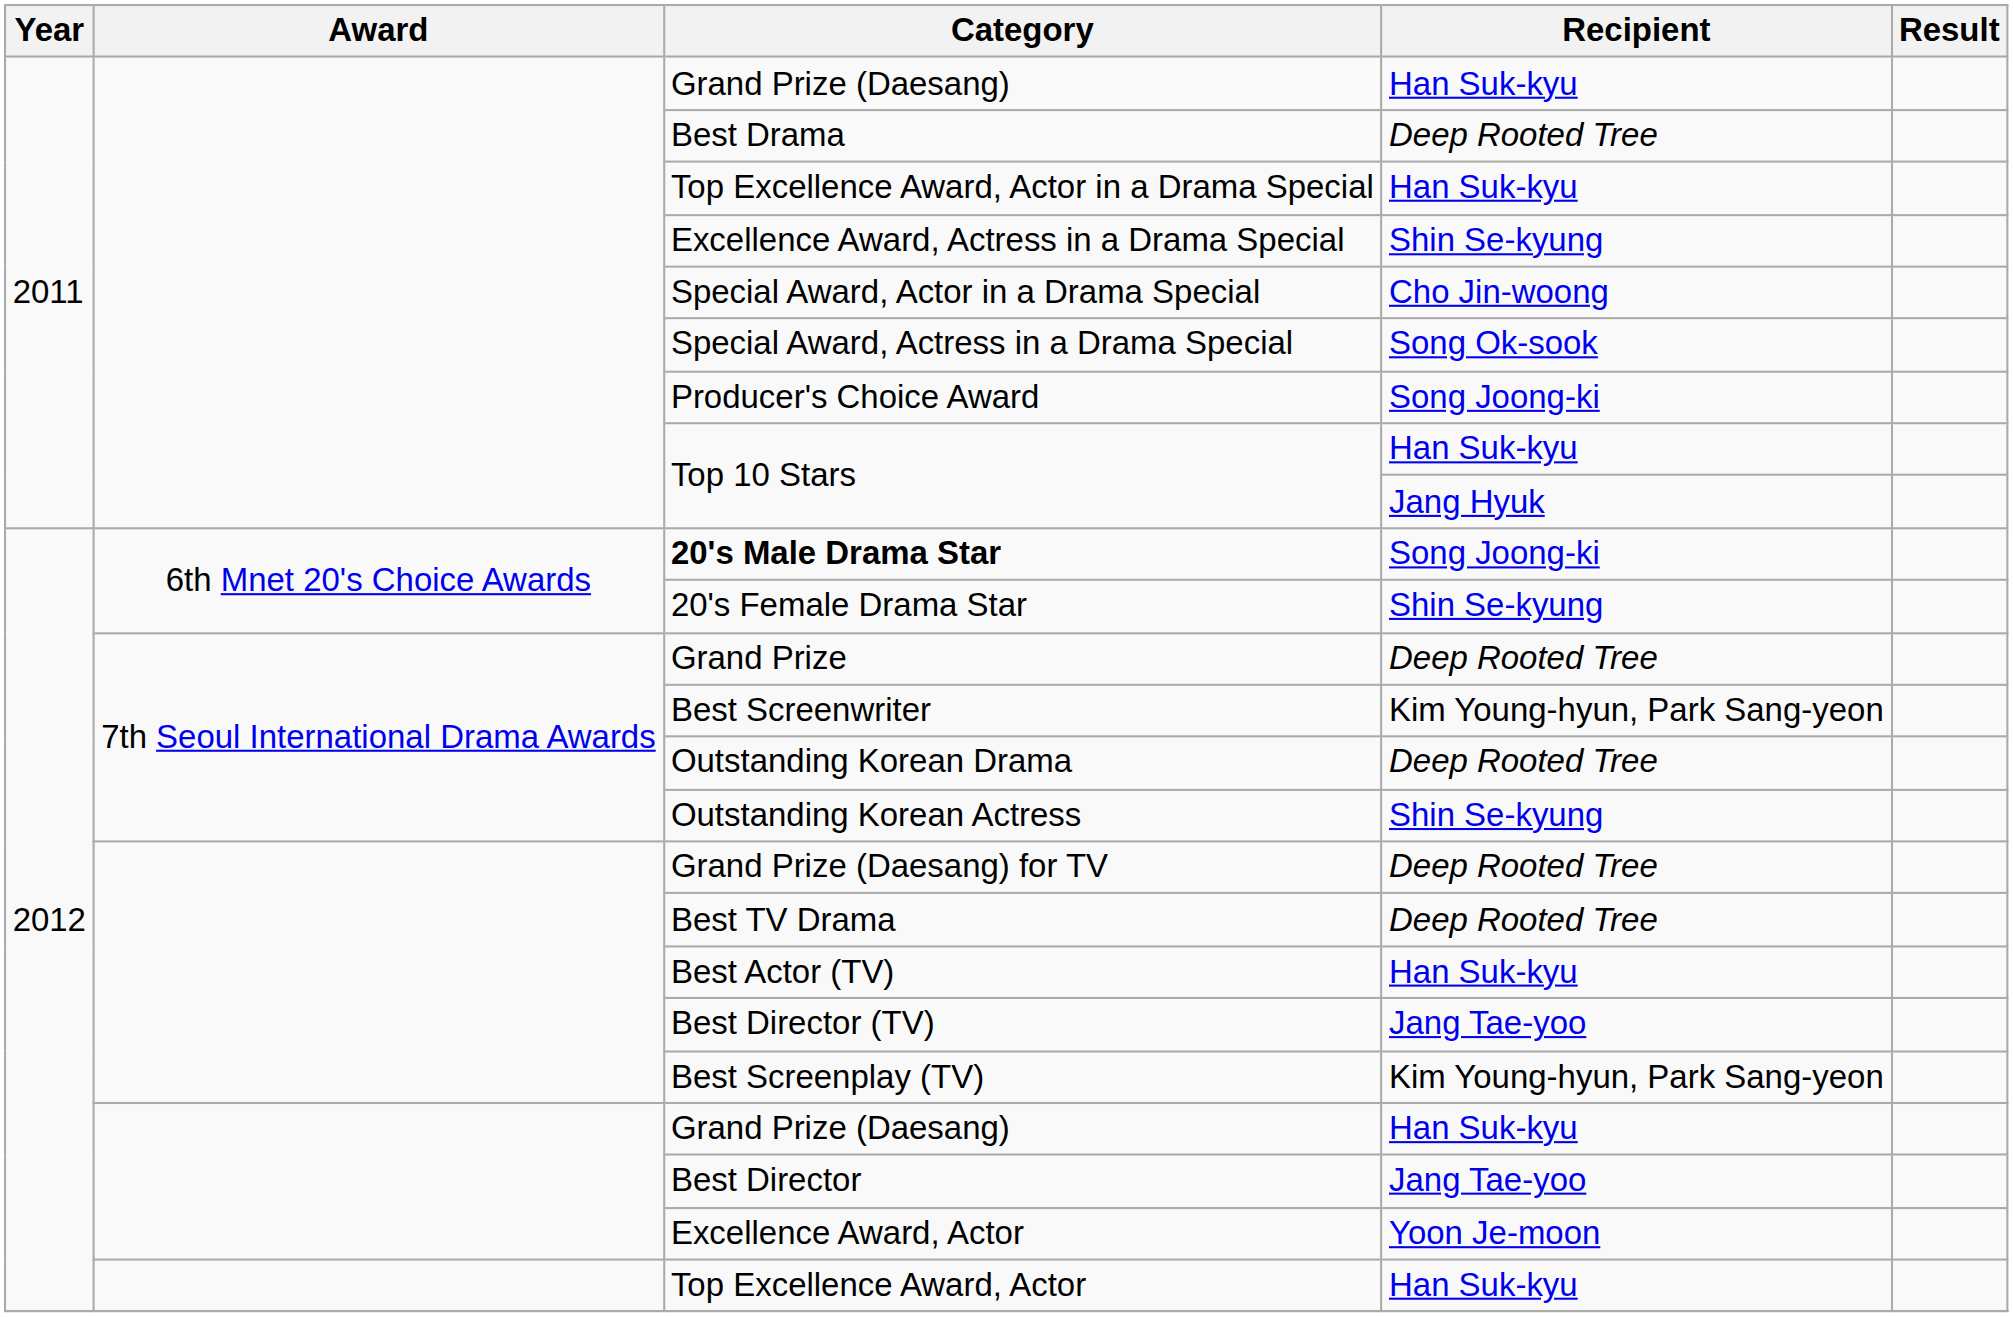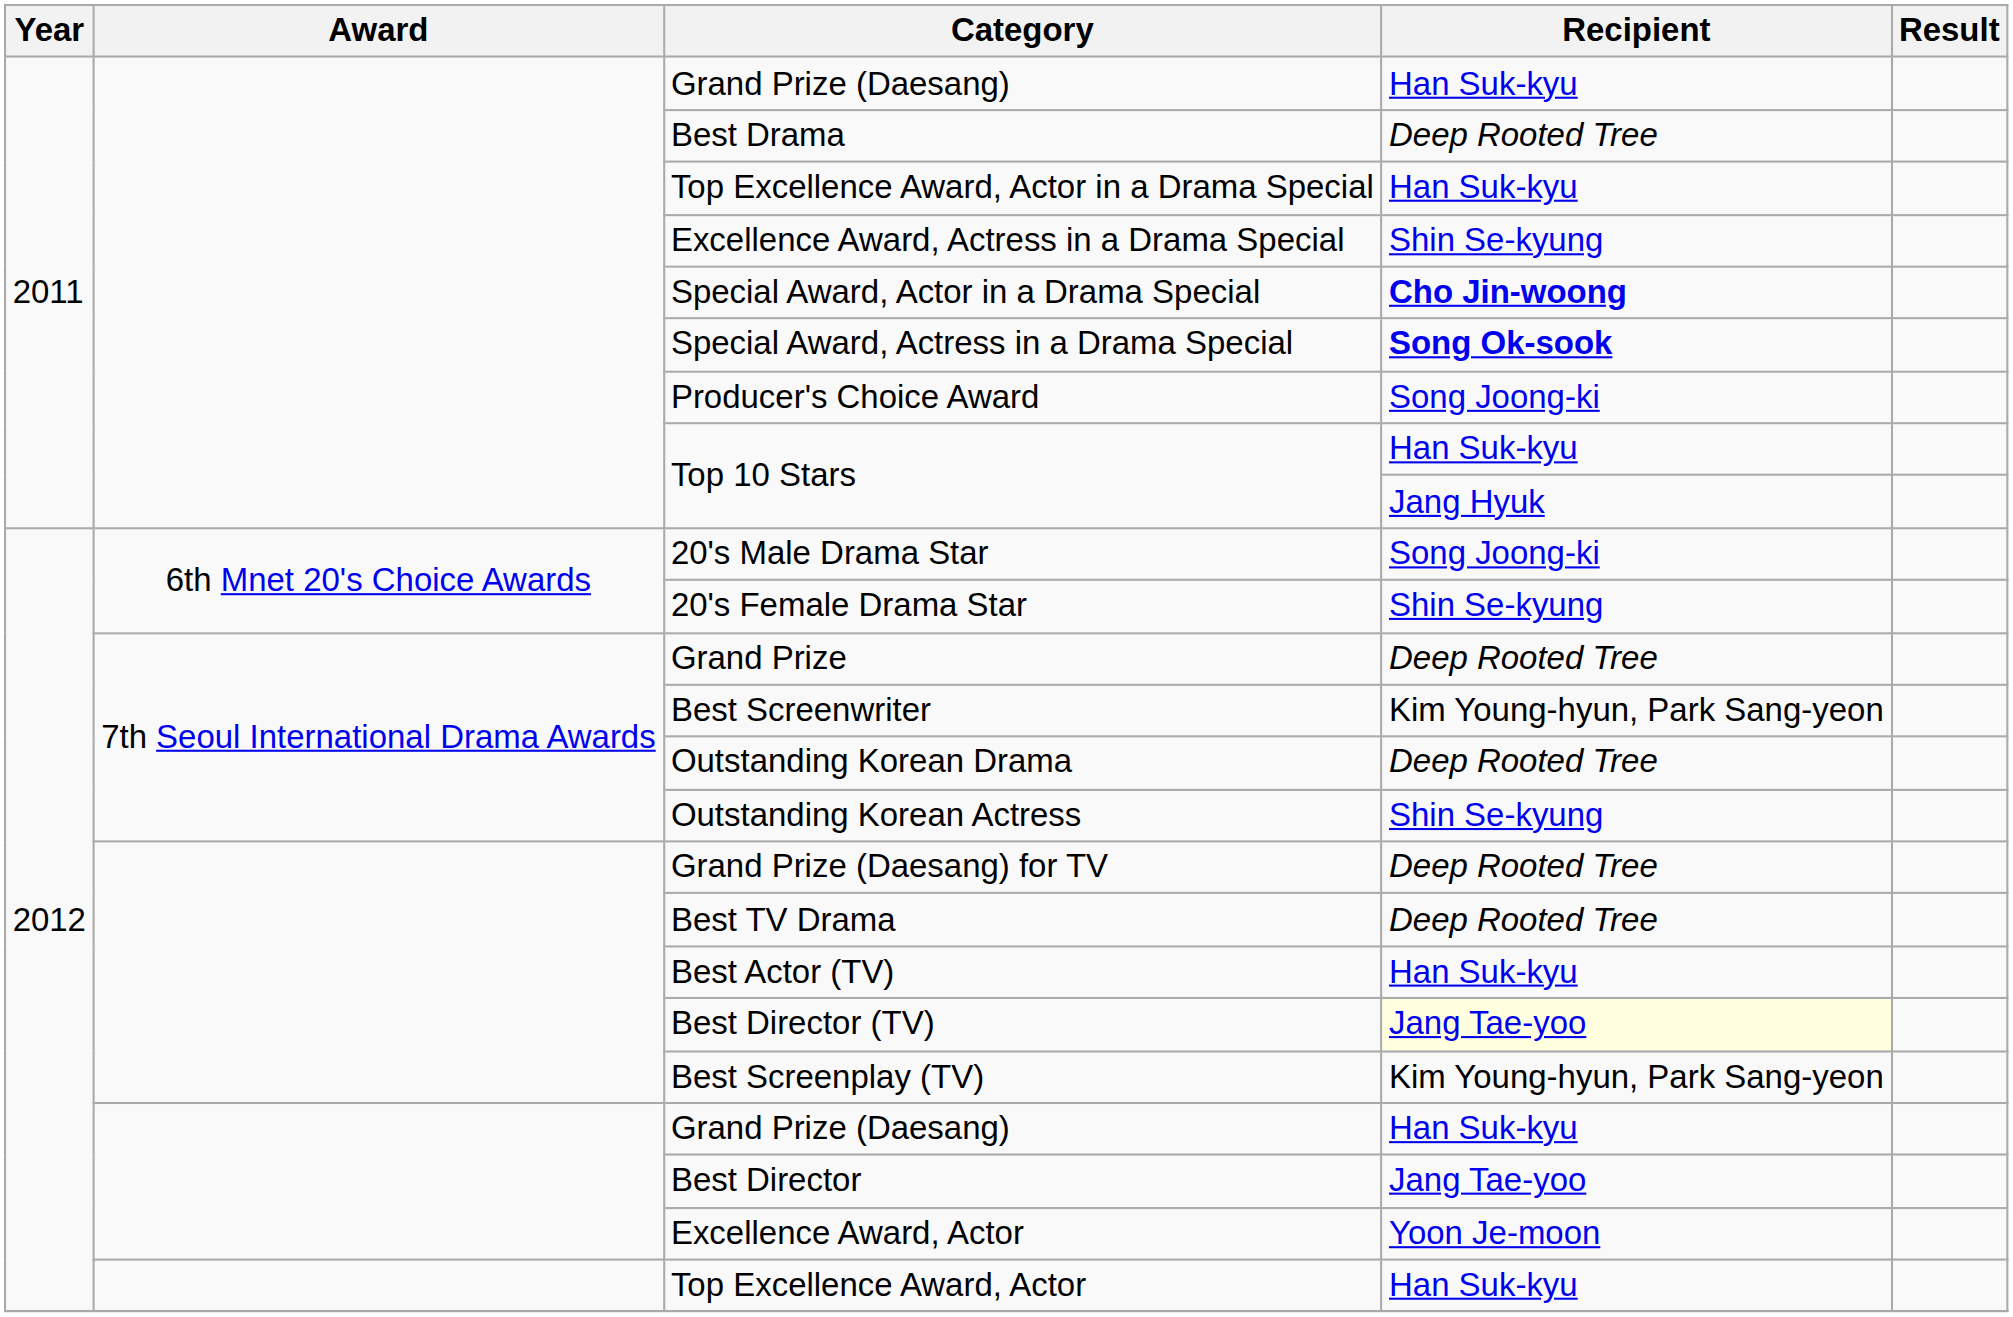(1499, 291) normal -> (1508, 291) bold
(1493, 344) normal -> (1501, 344) bold
(836, 553) bold -> (830, 553) normal
(1488, 1023) no background -> (1488, 1023) lightyellow background
